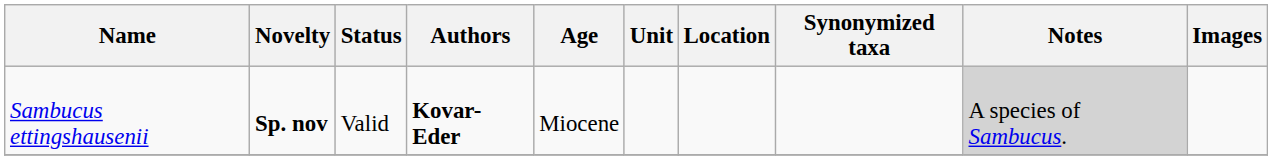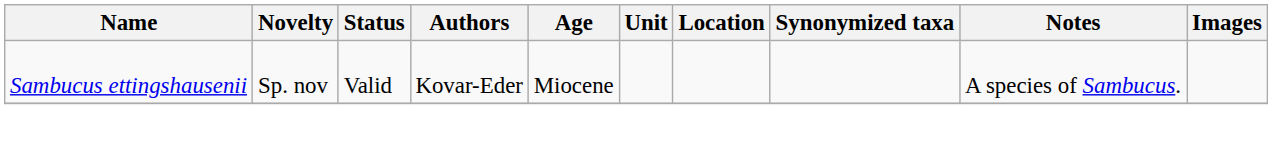(291, 123) bold -> (293, 84) normal
(447, 123) bold -> (469, 84) normal
(1024, 123) lightgrey background -> (1073, 84) no background
